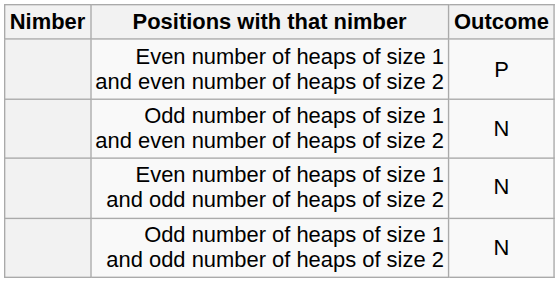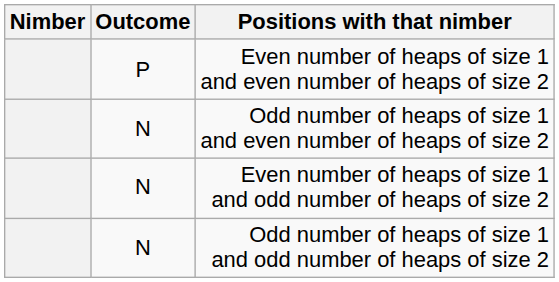columns swapped: (501, 21) <-> (270, 21)
